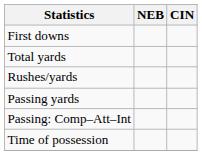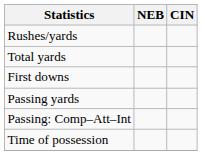rows swapped: (38, 35) <-> (42, 77)
